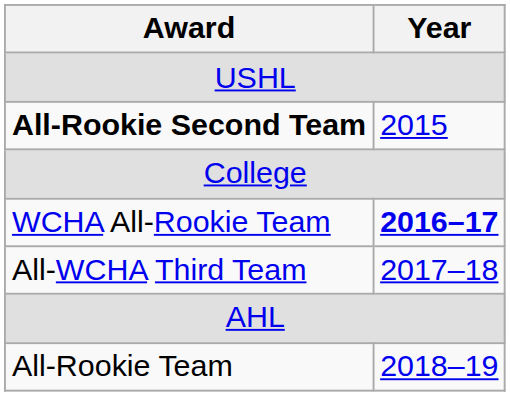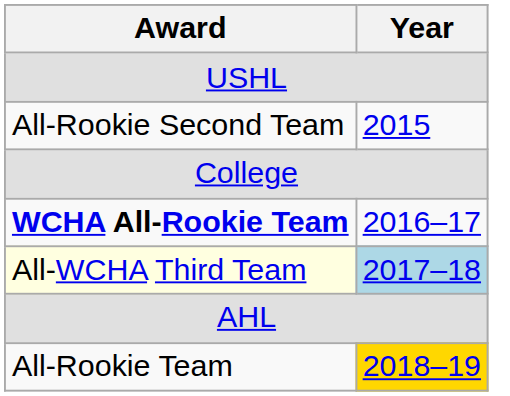(189, 125) bold -> (178, 125) normal
(171, 221) normal -> (180, 221) bold
(439, 221) bold -> (422, 221) normal
(159, 269) no background -> (159, 269) lightyellow background
(439, 269) no background -> (422, 269) lightblue background
(439, 366) no background -> (422, 366) gold background
